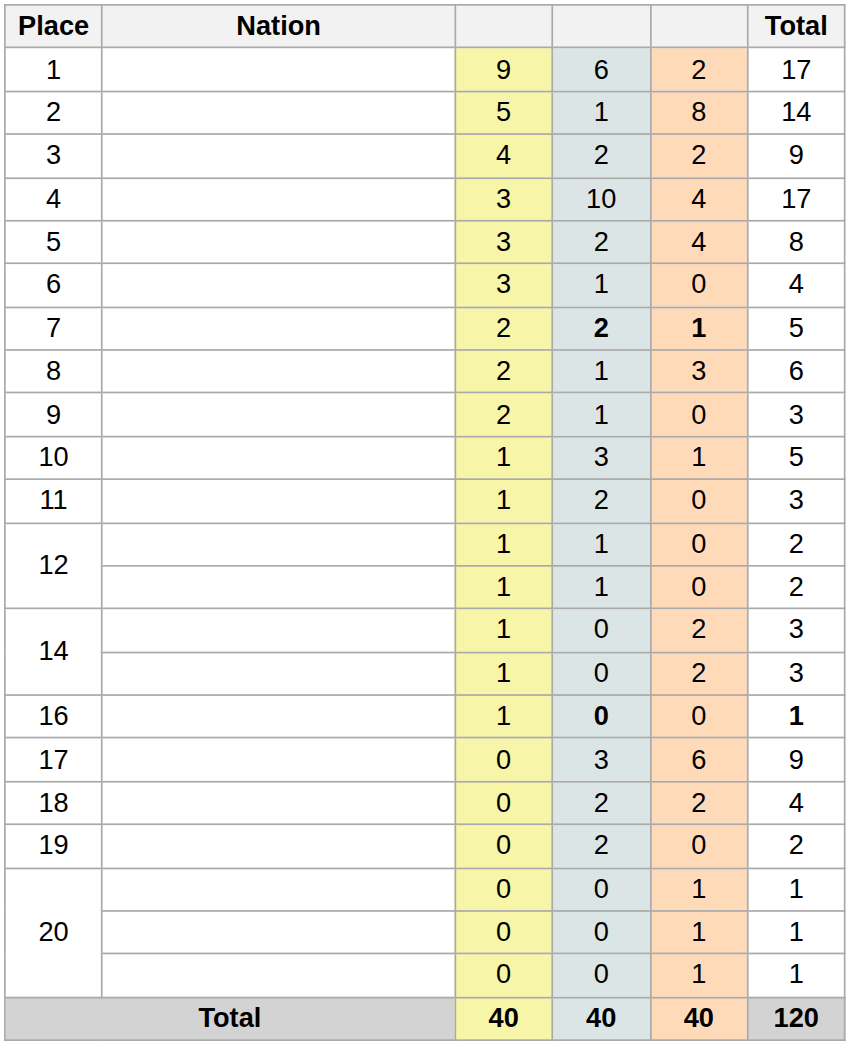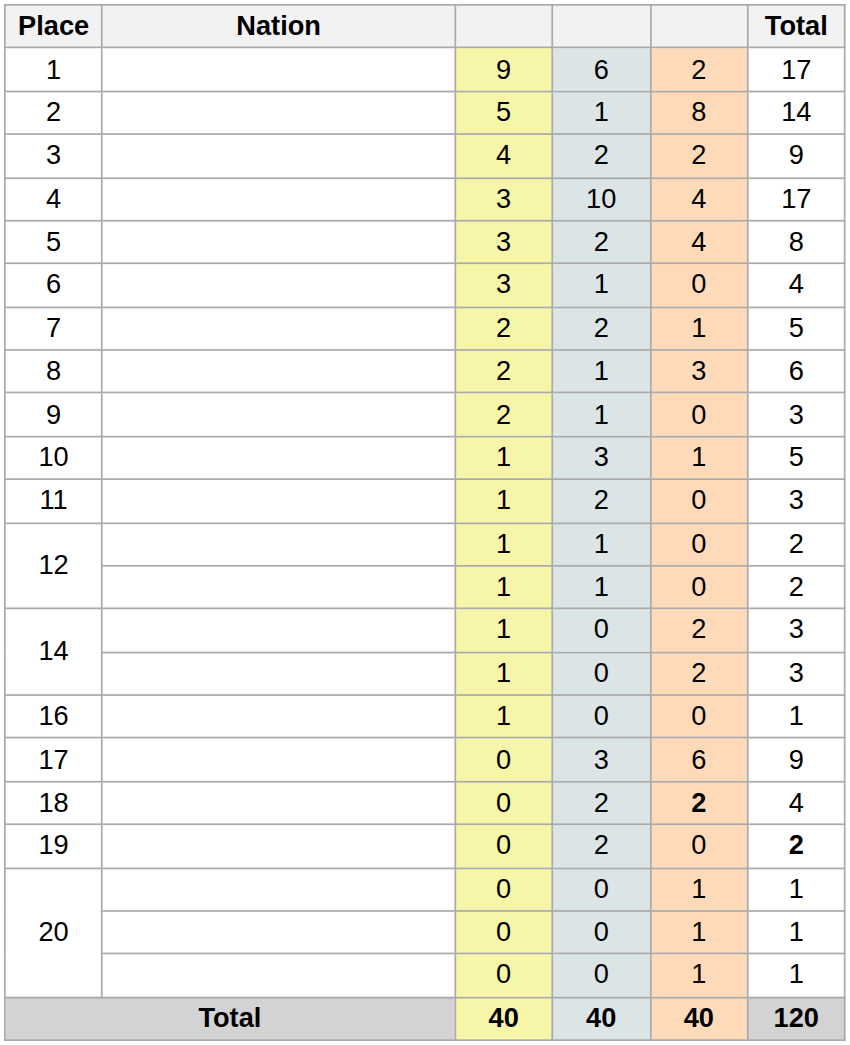(601, 328) bold -> (601, 328) normal
(699, 328) bold -> (699, 328) normal
(601, 716) bold -> (601, 716) normal
(796, 716) bold -> (796, 716) normal
(699, 802) normal -> (699, 802) bold
(796, 845) normal -> (796, 845) bold
